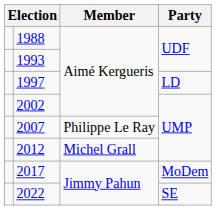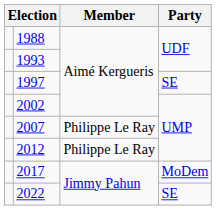(171, 82) LD -> (170, 82) SE
(100, 149) Michel Grall -> (109, 149) Philippe Le Ray
